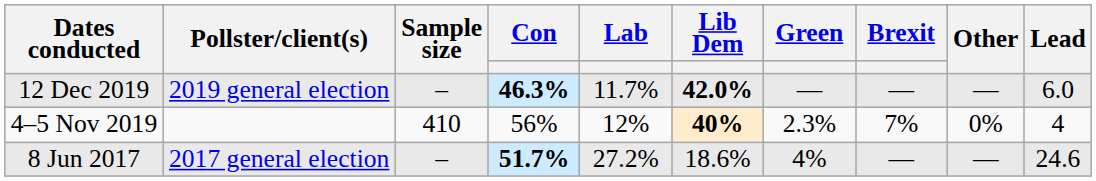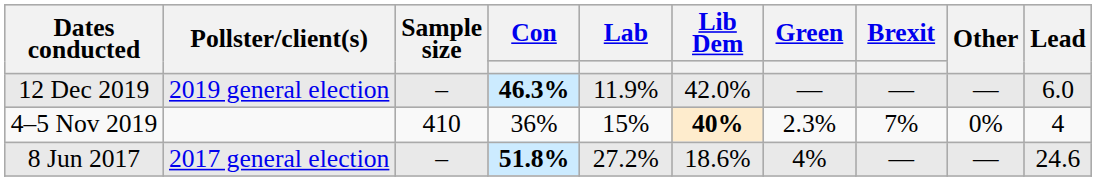(626, 90) 11.7% -> (626, 90) 11.9%
(718, 90) bold -> (718, 90) normal
(534, 124) 56% -> (534, 124) 36%
(626, 124) 12% -> (626, 124) 15%
(534, 158) 51.7% -> (534, 158) 51.8%
